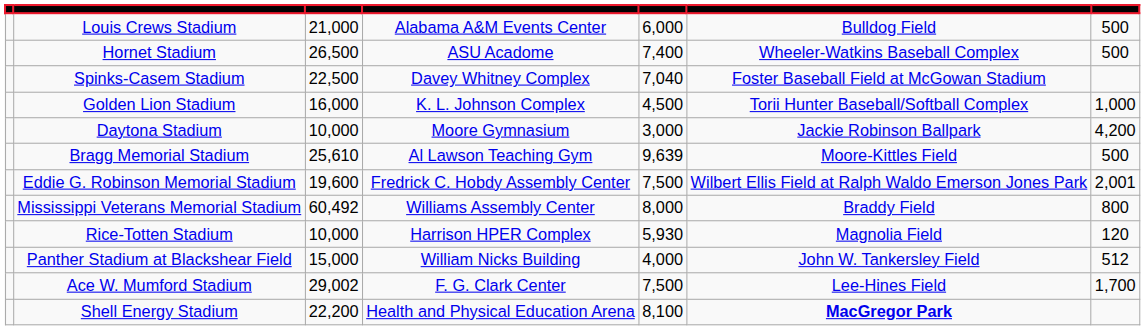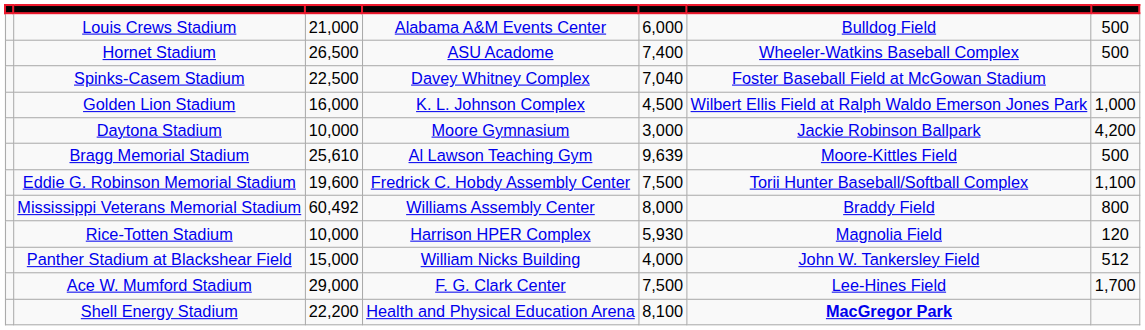(889, 104) Torii Hunter Baseball/Softball Complex -> (889, 104) Wilbert Ellis Field at Ralph Waldo Emerson Jones Park
(889, 182) Wilbert Ellis Field at Ralph Waldo Emerson Jones Park -> (889, 182) Torii Hunter Baseball/Softball Complex
(1115, 182) 2,001 -> (1115, 182) 1,100
(334, 285) 29,002 -> (334, 285) 29,000
